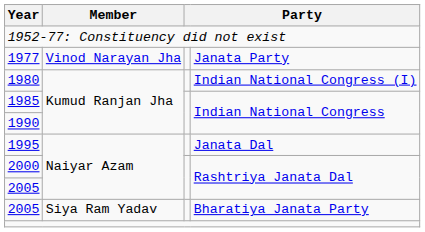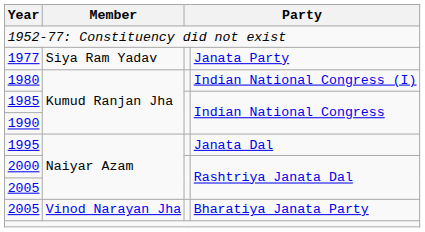(113, 59) Vinod Narayan Jha -> (102, 59) Siya Ram Yadav
(102, 210) Siya Ram Yadav -> (113, 210) Vinod Narayan Jha
